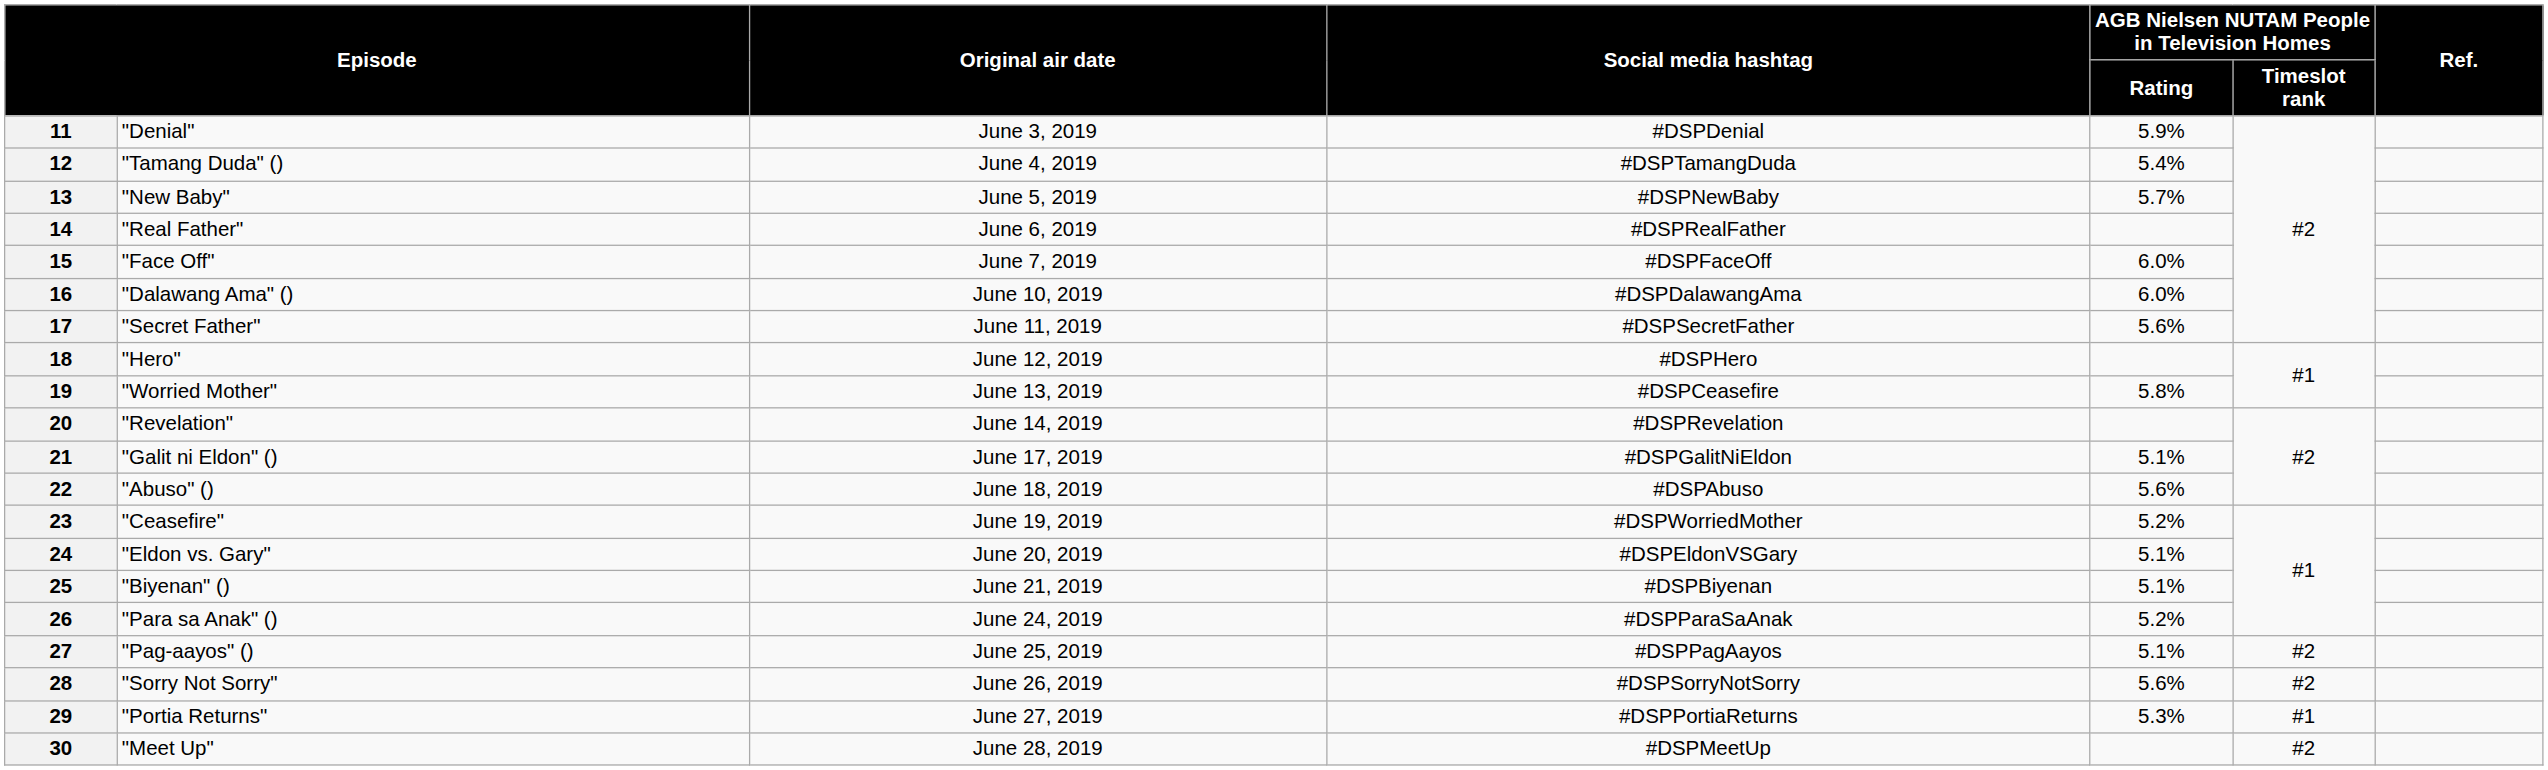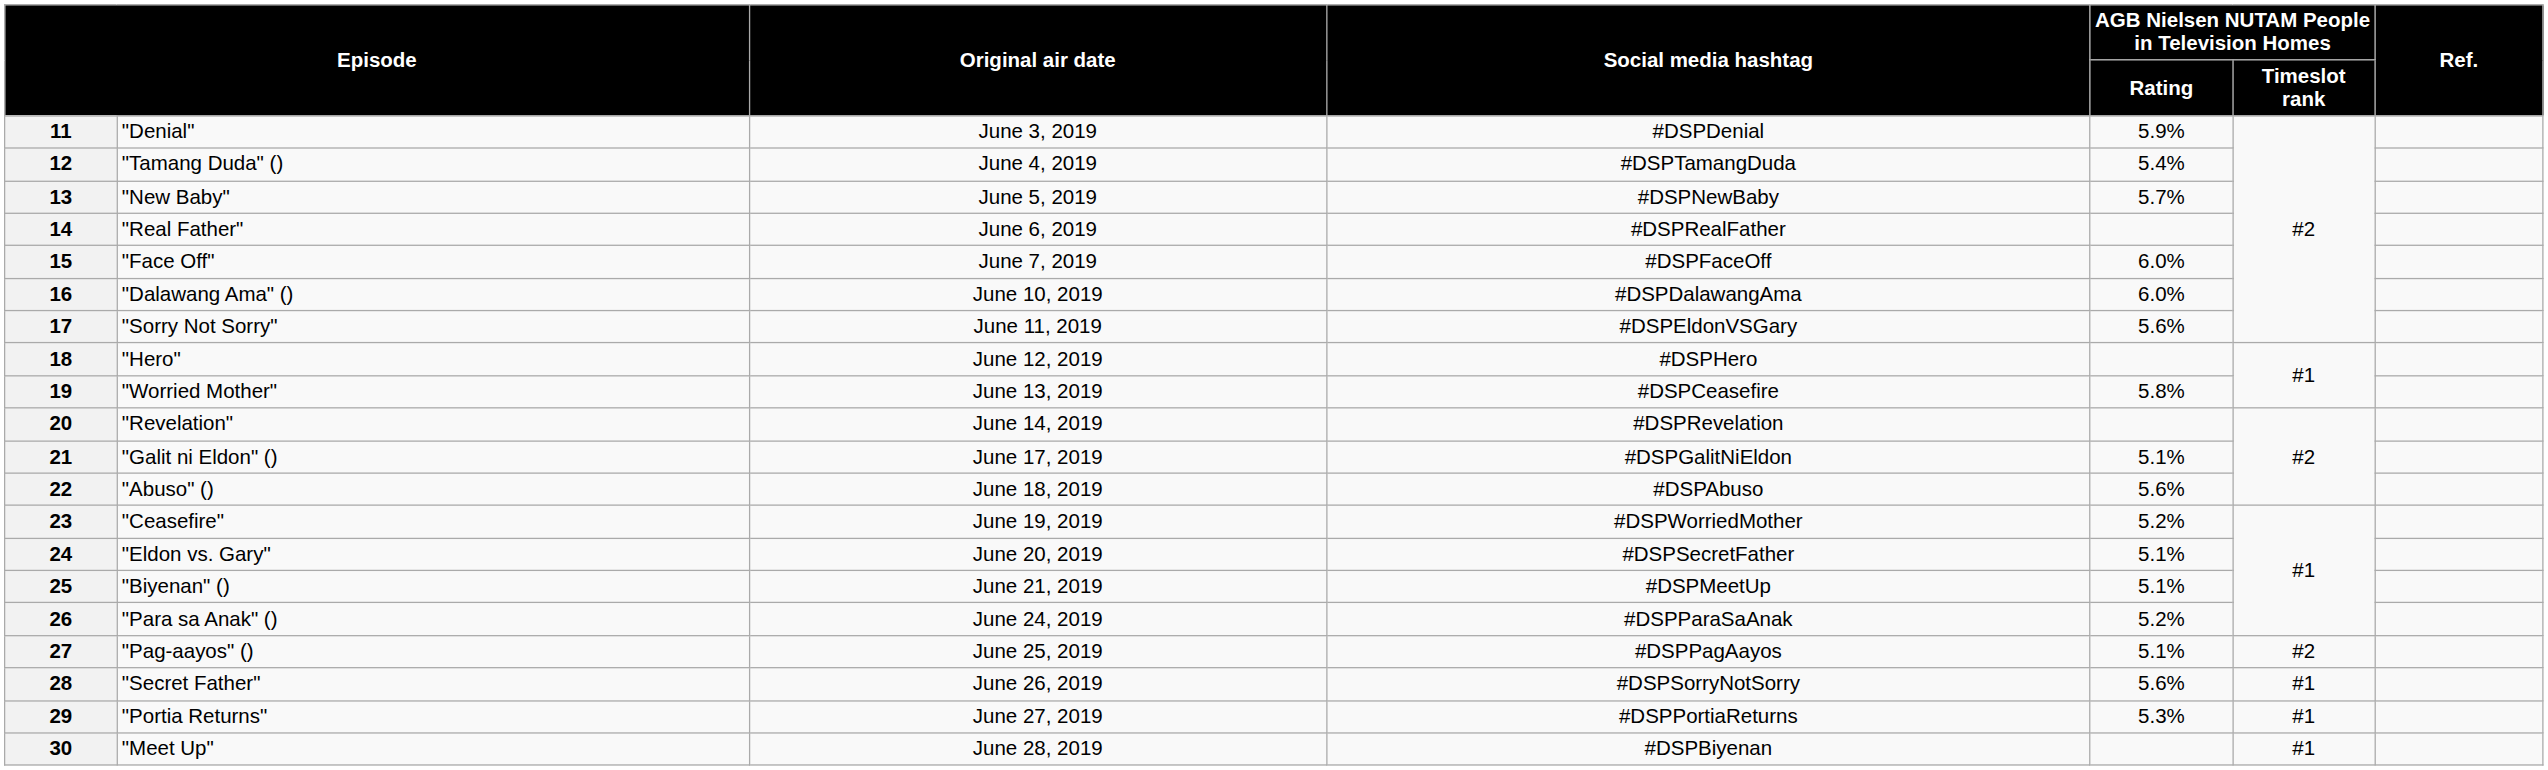(191, 326) "Secret Father" -> (200, 326) "Sorry Not Sorry"
(1708, 326) #DSPSecretFather -> (1708, 326) #DSPEldonVSGary
(1708, 554) #DSPEldonVSGary -> (1708, 554) #DSPSecretFather
(1708, 586) #DSPBiyenan -> (1708, 586) #DSPMeetUp
(200, 683) "Sorry Not Sorry" -> (191, 683) "Secret Father"
(2304, 683) #2 -> (2304, 683) #1
(1708, 748) #DSPMeetUp -> (1708, 748) #DSPBiyenan
(2304, 748) #2 -> (2304, 748) #1
